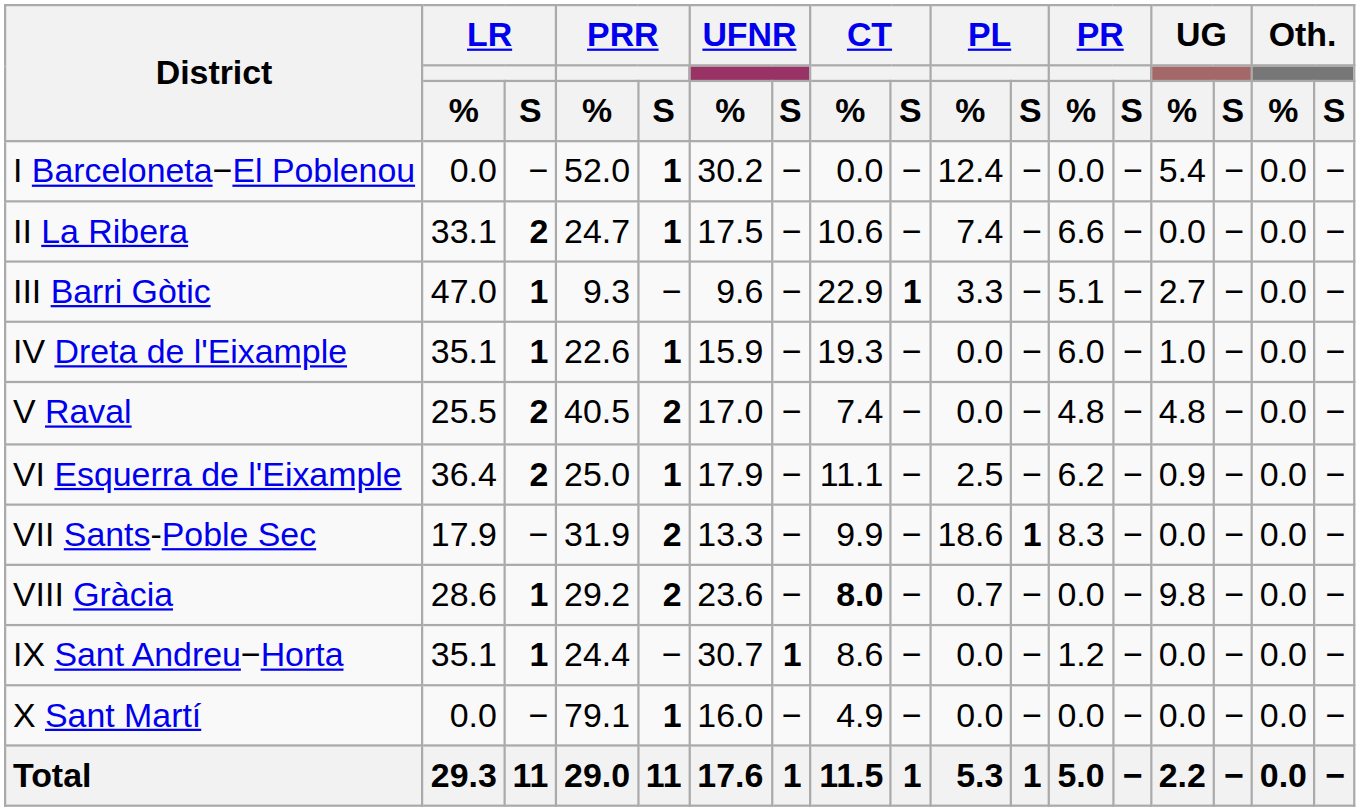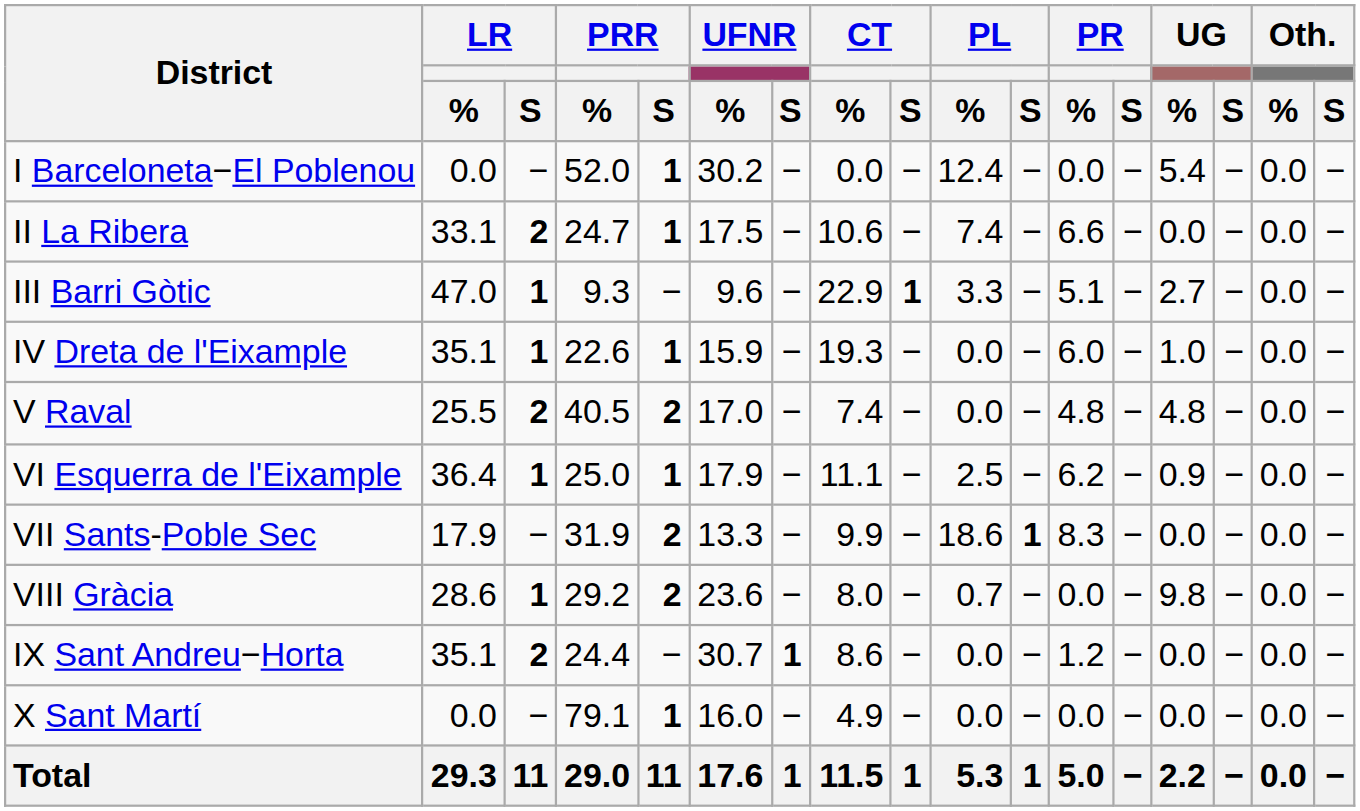(539, 473) 2 -> (539, 473) 1
(860, 593) bold -> (860, 593) normal
(539, 654) 1 -> (539, 654) 2
